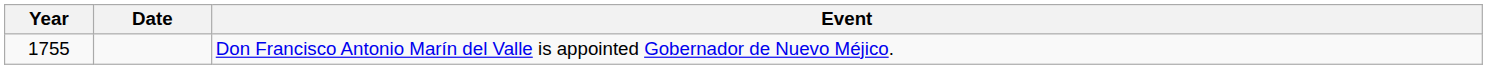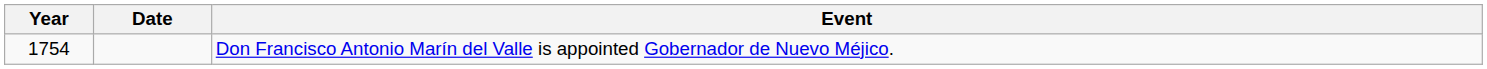(49, 49) 1755 -> (49, 49) 1754
